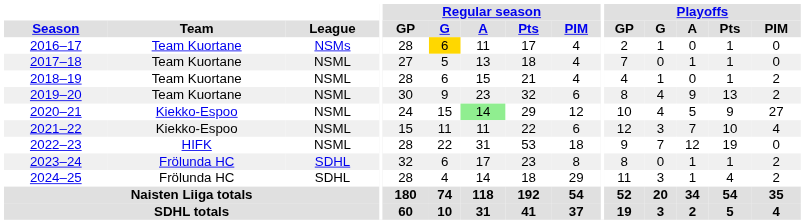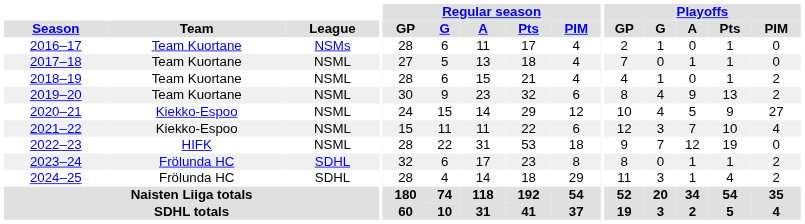(445, 45) gold background -> (445, 45) no background
(483, 111) lightgreen background -> (483, 111) no background
